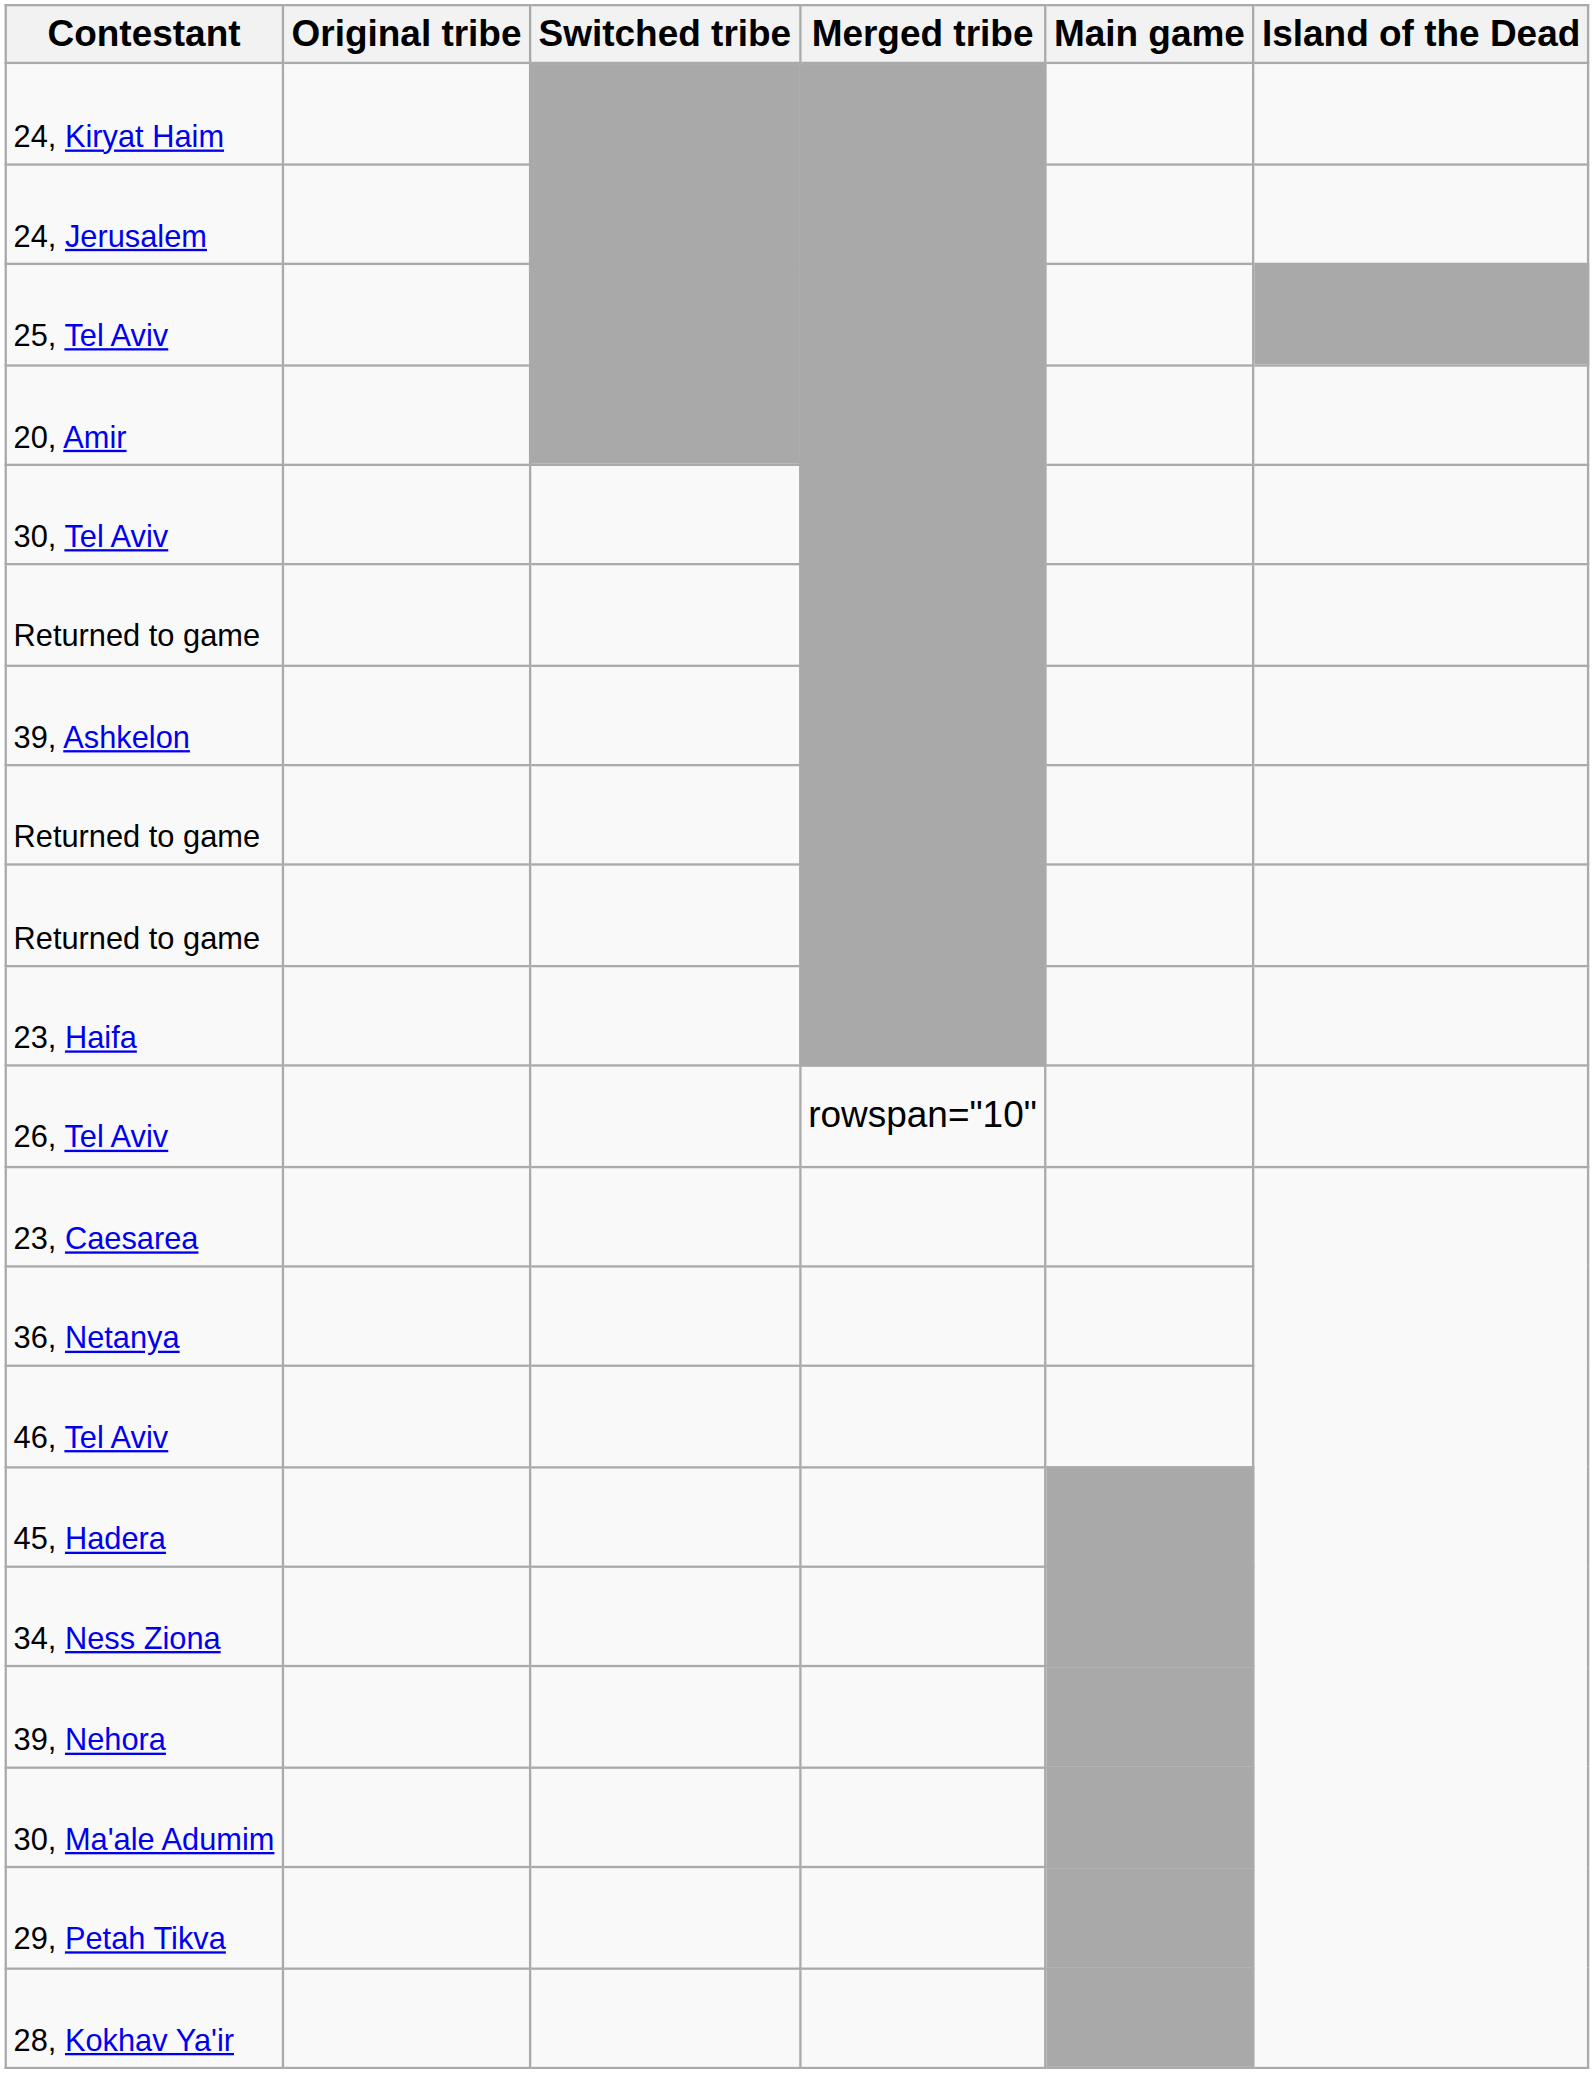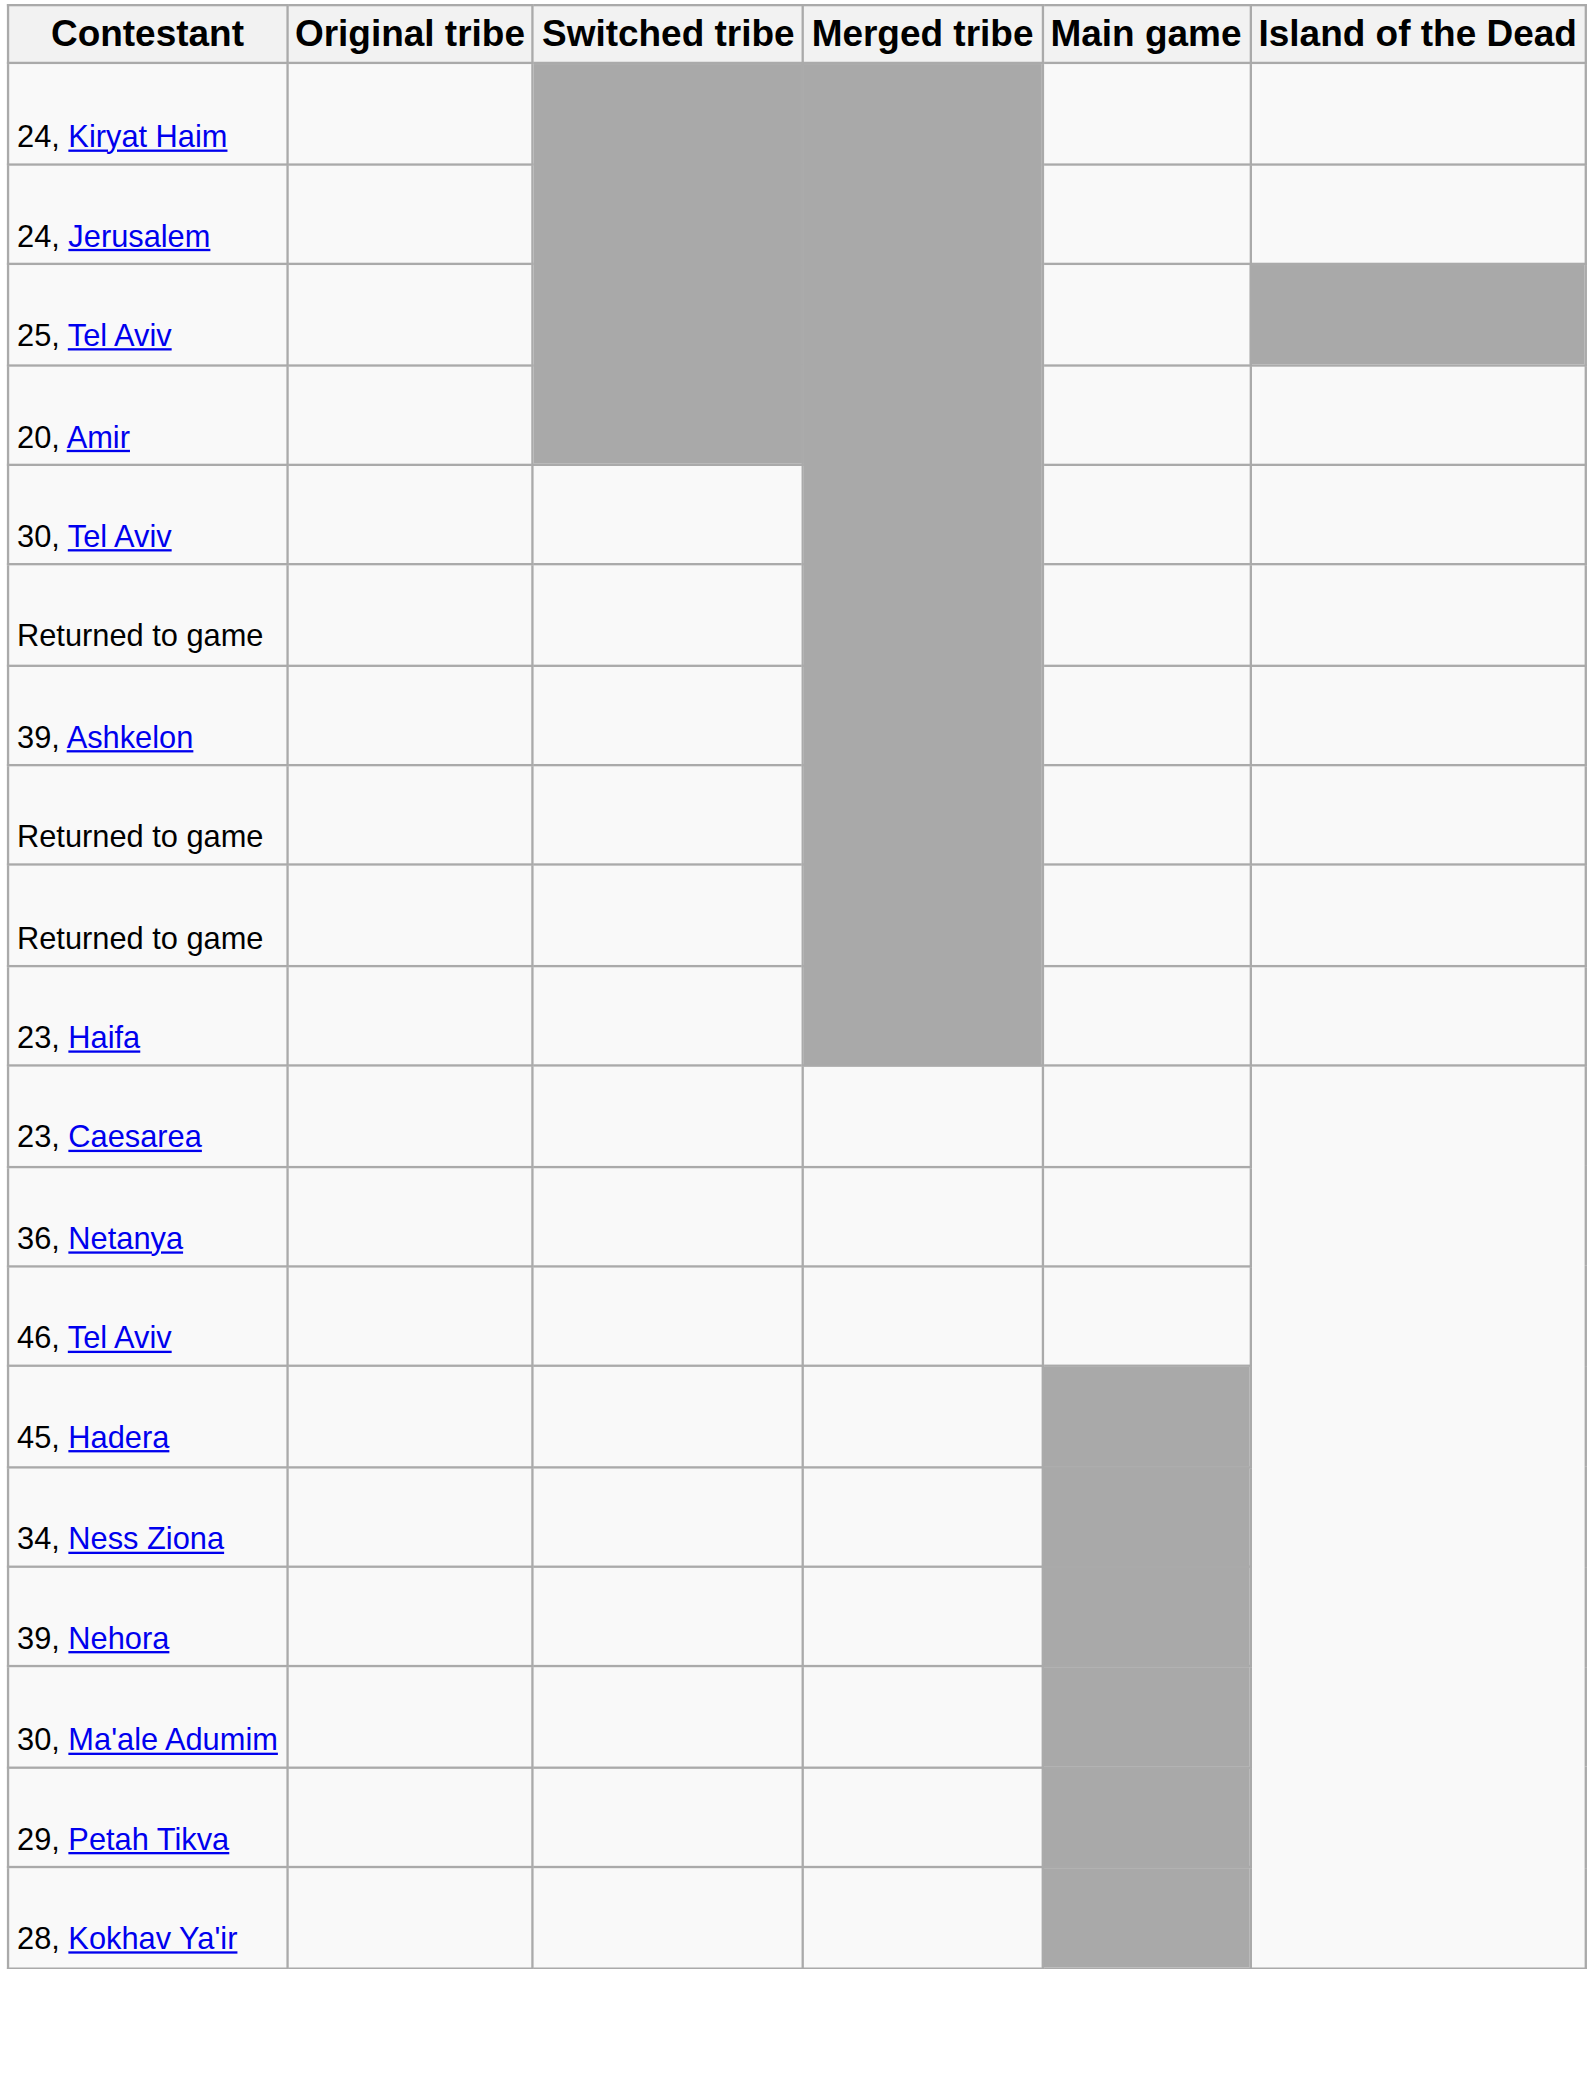- row: (91, 1138)
